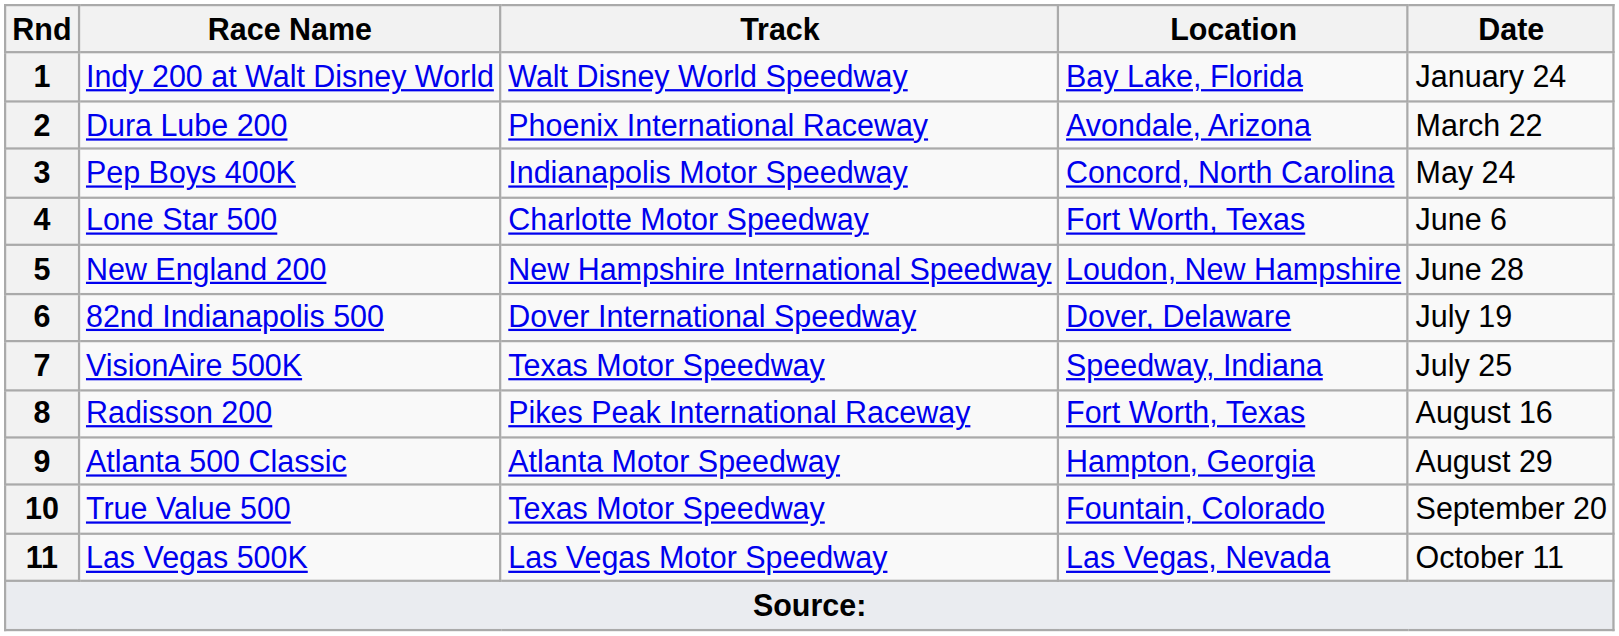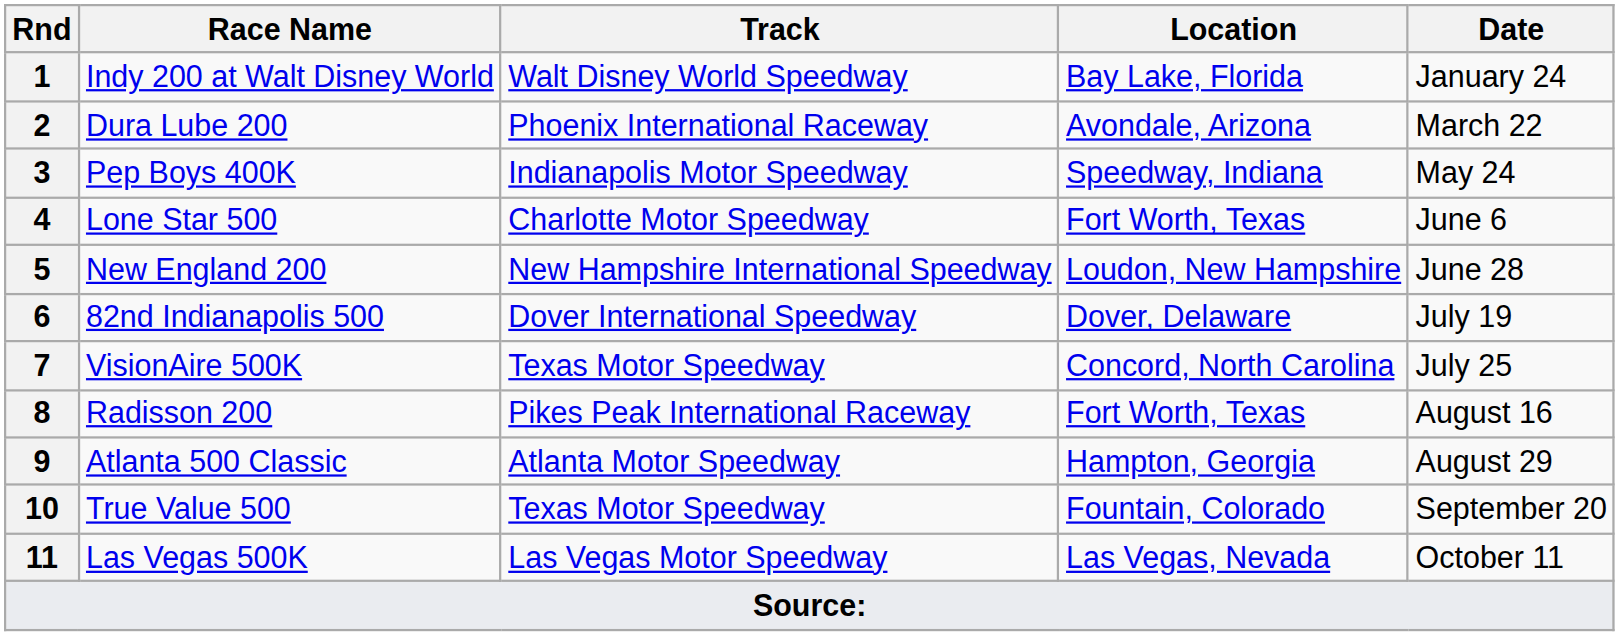(1230, 173) Concord, North Carolina -> (1194, 173) Speedway, Indiana
(1194, 365) Speedway, Indiana -> (1230, 365) Concord, North Carolina
